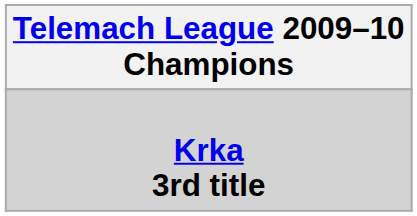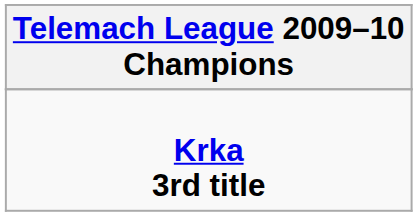(209, 167) lightgrey background -> (209, 167) no background
